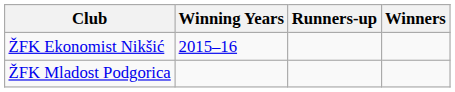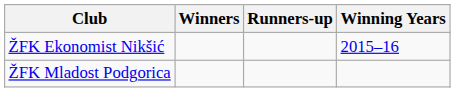columns swapped: (415, 18) <-> (231, 18)
